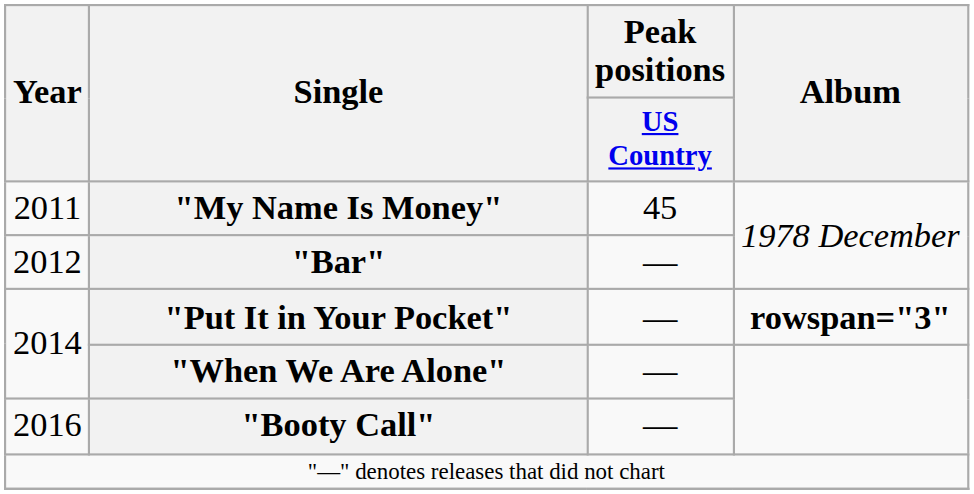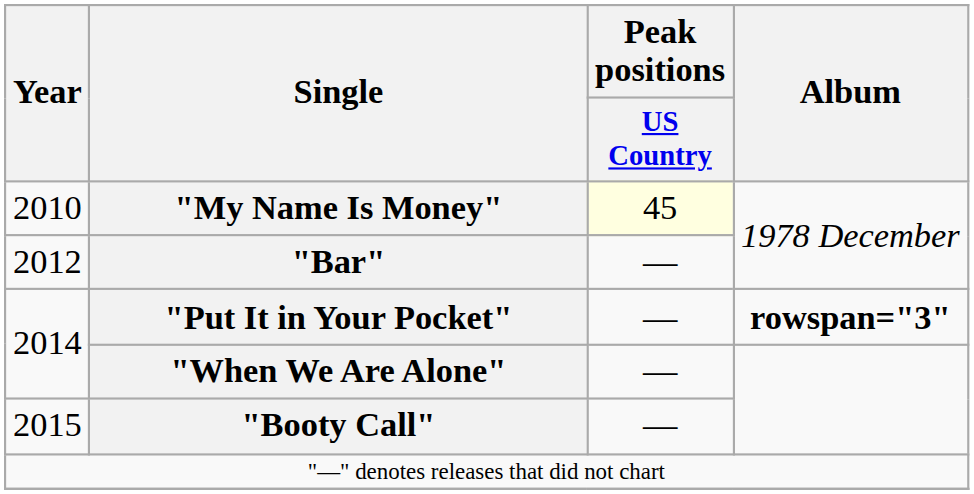(47, 207) 2011 -> (47, 207) 2010
(660, 207) no background -> (660, 207) lightyellow background
(47, 425) 2016 -> (47, 425) 2015
